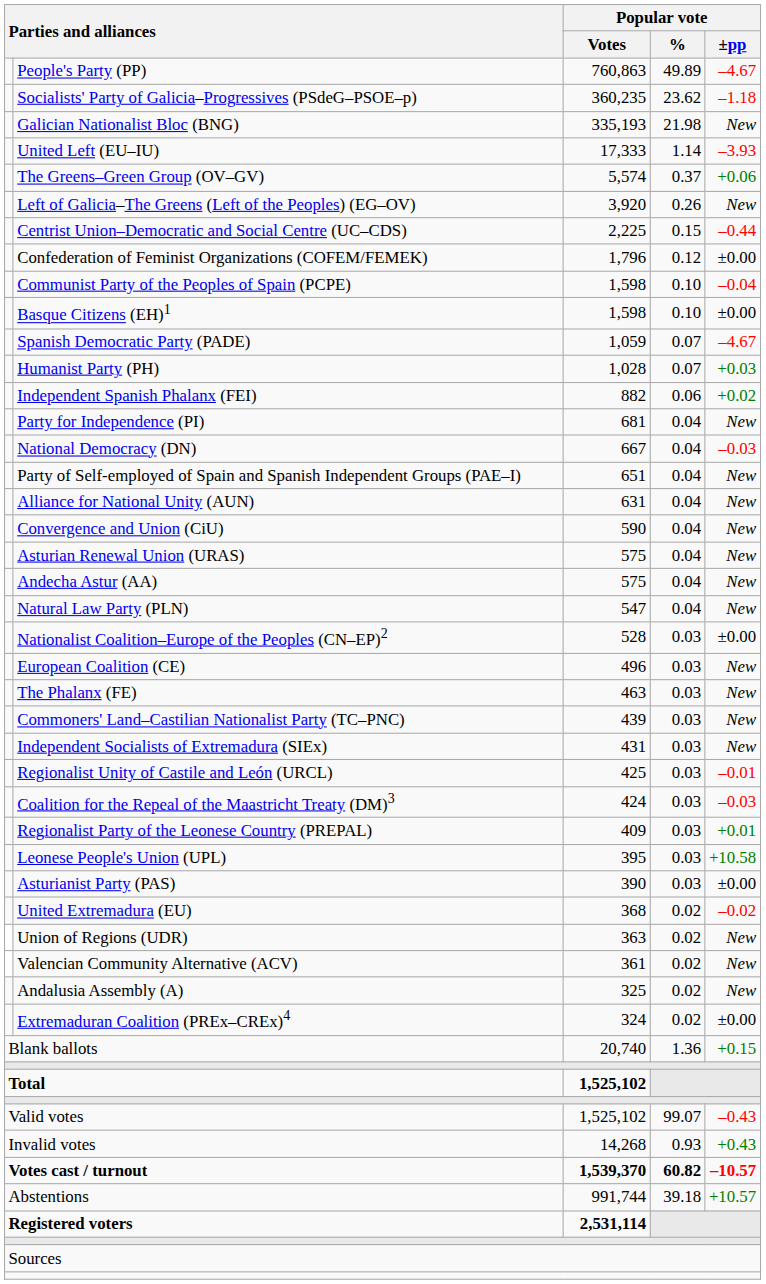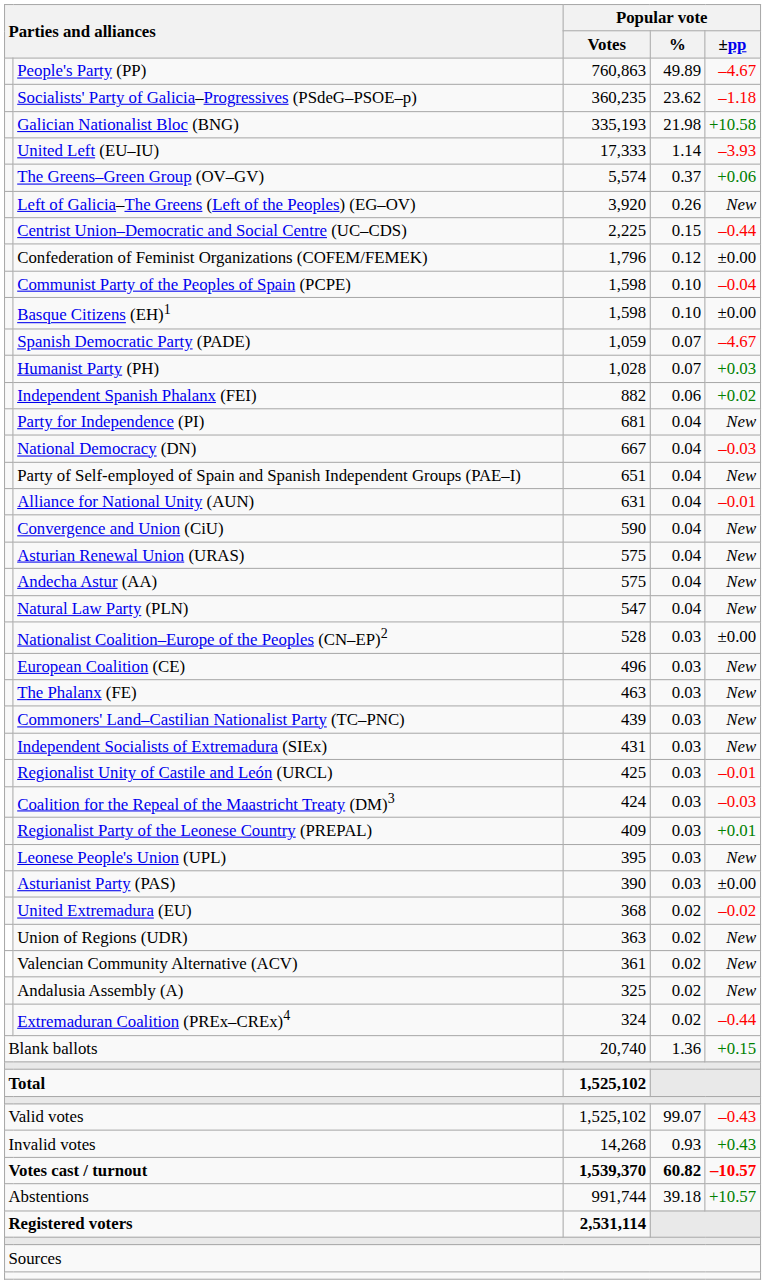(741, 124) New -> (733, 124) +10.58
(741, 501) New -> (737, 501) –0.01
(733, 857) +10.58 -> (741, 857) New
(737, 1019) ±0.00 -> (737, 1019) –0.44
